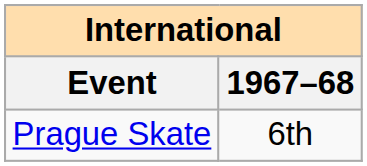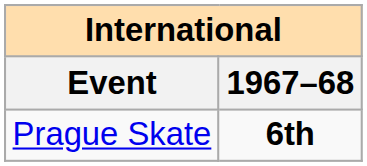(290, 134) normal -> (290, 134) bold
